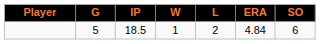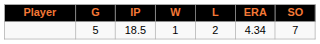(255, 30) 4.84 -> (255, 30) 4.34
(295, 30) 6 -> (295, 30) 7
